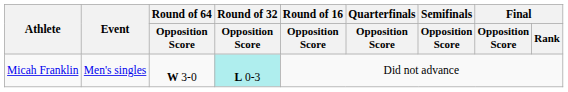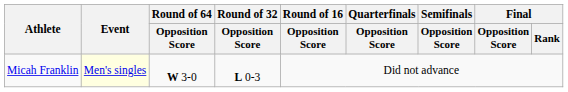(115, 70) no background -> (115, 70) lightyellow background
(247, 77) paleturquoise background -> (247, 77) no background
